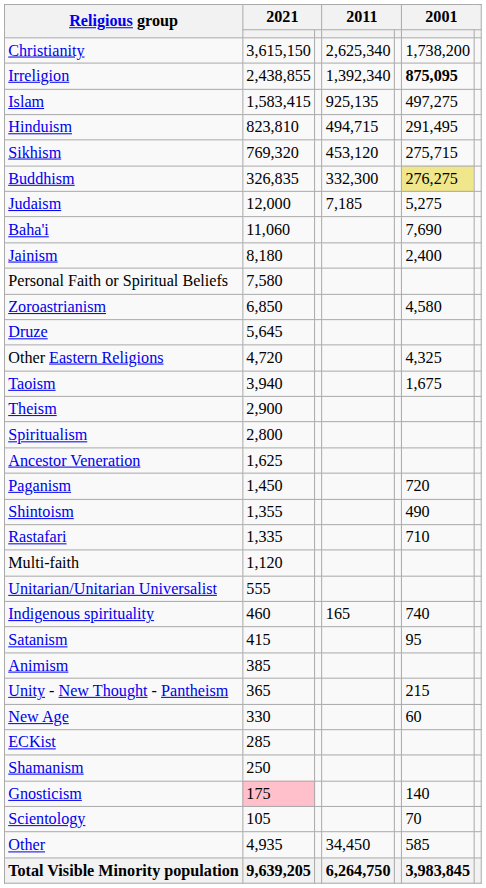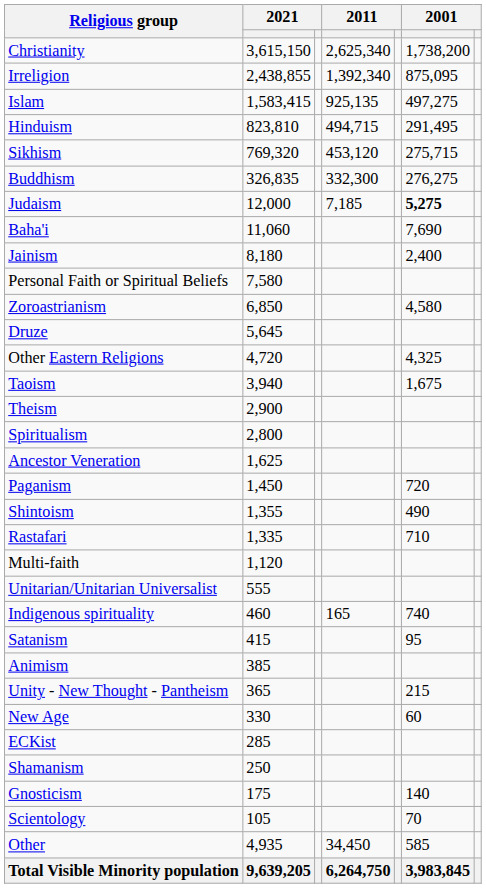(432, 76) bold -> (432, 76) normal
(432, 178) khaki background -> (432, 178) no background
(424, 204) normal -> (424, 204) bold
(258, 793) pink background -> (258, 793) no background
